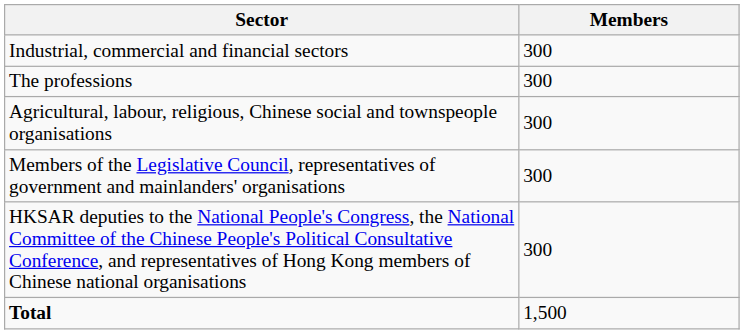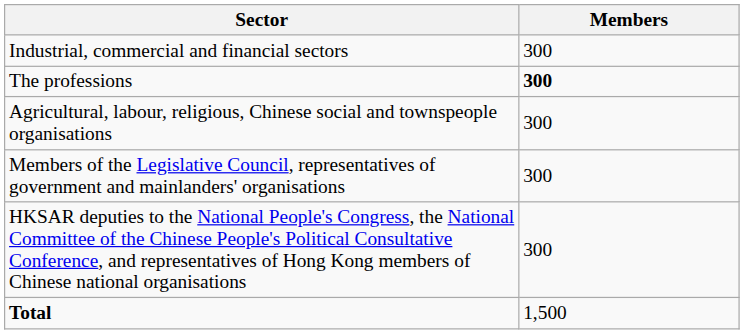(538, 81) normal -> (538, 81) bold
